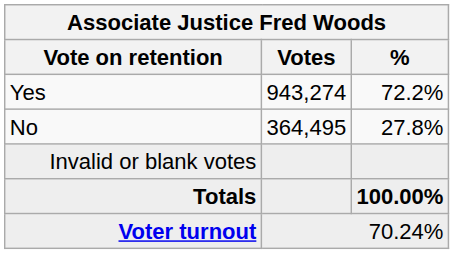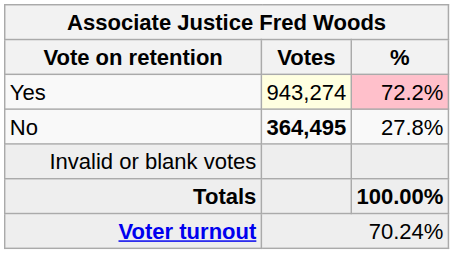(306, 92) no background -> (306, 92) lightyellow background
(412, 92) no background -> (412, 92) pink background
(306, 127) normal -> (306, 127) bold
